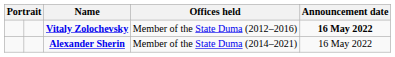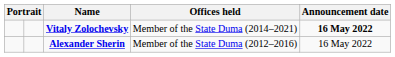(215, 28) Member of the State Duma (2012–2016) -> (215, 28) Member of the State Duma (2014–2021)
(215, 44) Member of the State Duma (2014–2021) -> (215, 44) Member of the State Duma (2012–2016)
